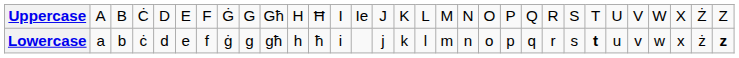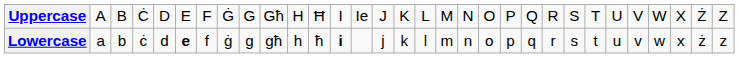(186, 40) normal -> (186, 40) bold
(341, 40) normal -> (341, 40) bold
(596, 40) bold -> (596, 40) normal
(723, 40) bold -> (723, 40) normal
